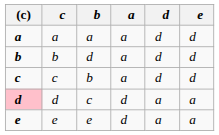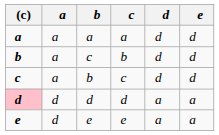columns swapped: (128, 15) <-> (59, 15)
(86, 57) d -> (86, 57) c
(86, 99) c -> (86, 99) d
